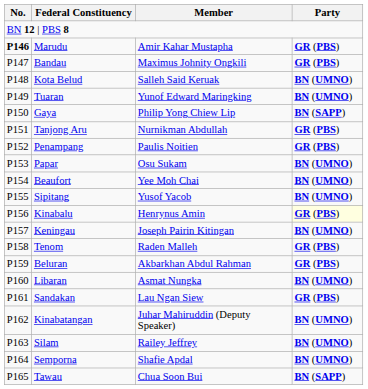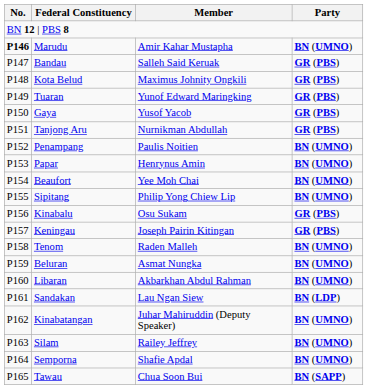(317, 46) GR (PBS) -> (323, 46) BN (UMNO)
(192, 63) Maximus Johnity Ongkili -> (179, 63) Salleh Said Keruak
(179, 79) Salleh Said Keruak -> (192, 79) Maximus Johnity Ongkili
(323, 79) BN (UMNO) -> (317, 79) GR (PBS)
(323, 96) BN (UMNO) -> (317, 96) GR (PBS)
(187, 113) Philip Yong Chiew Lip -> (164, 113) Yusof Yacob
(320, 113) BN (SAPP) -> (317, 113) GR (PBS)
(317, 146) GR (PBS) -> (323, 146) BN (UMNO)
(162, 163) Osu Sukam -> (171, 163) Henrynus Amin
(164, 197) Yusof Yacob -> (187, 197) Philip Yong Chiew Lip
(171, 213) Henrynus Amin -> (162, 213) Osu Sukam
(317, 213) lightyellow background -> (317, 213) no background
(323, 230) BN (UMNO) -> (317, 230) GR (PBS)
(317, 247) GR (PBS) -> (323, 247) BN (UMNO)
(194, 264) Akbarkhan Abdul Rahman -> (170, 264) Asmat Nungka
(317, 264) GR (PBS) -> (323, 264) BN (UMNO)
(170, 280) Asmat Nungka -> (194, 280) Akbarkhan Abdul Rahman
(317, 297) GR (PBS) -> (317, 297) BN (LDP)
